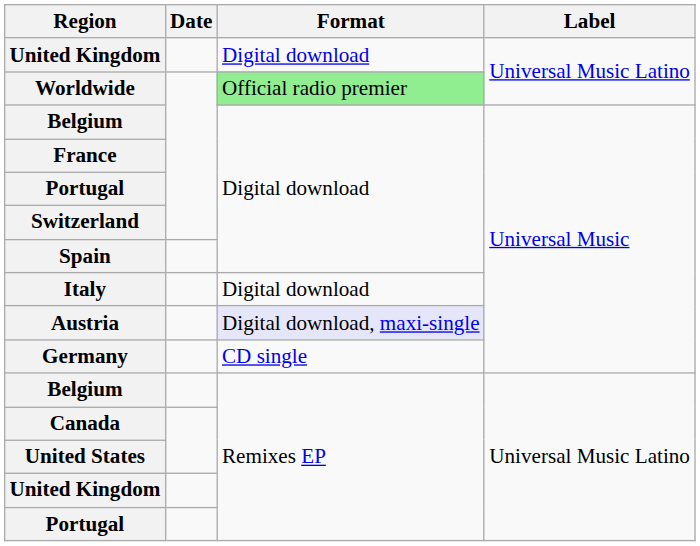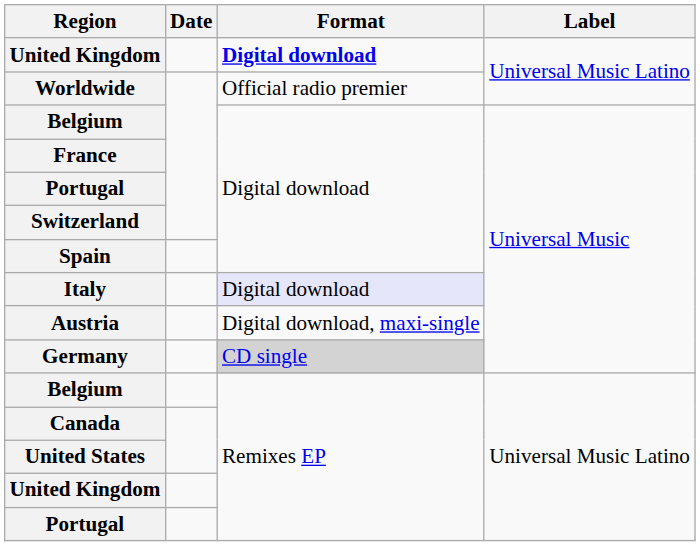(296, 54) normal -> (299, 54) bold
(314, 88) lightgreen background -> (314, 88) no background
(296, 289) no background -> (296, 289) lavender background
(351, 322) lavender background -> (351, 322) no background
(265, 356) no background -> (265, 356) lightgrey background
